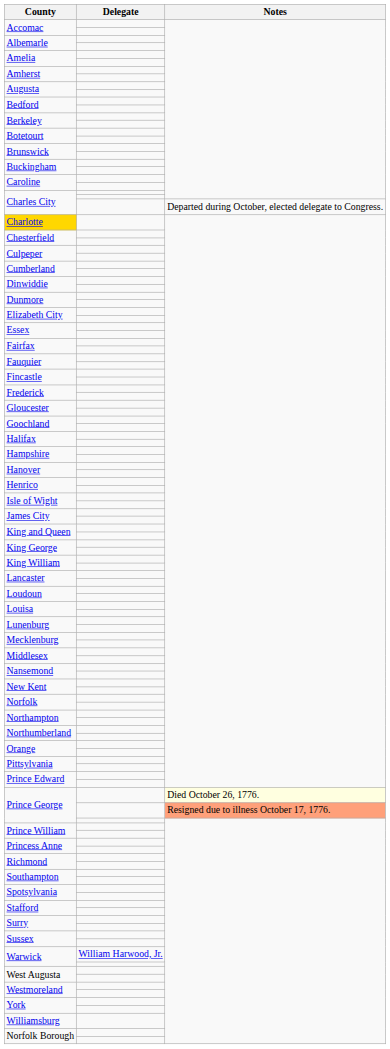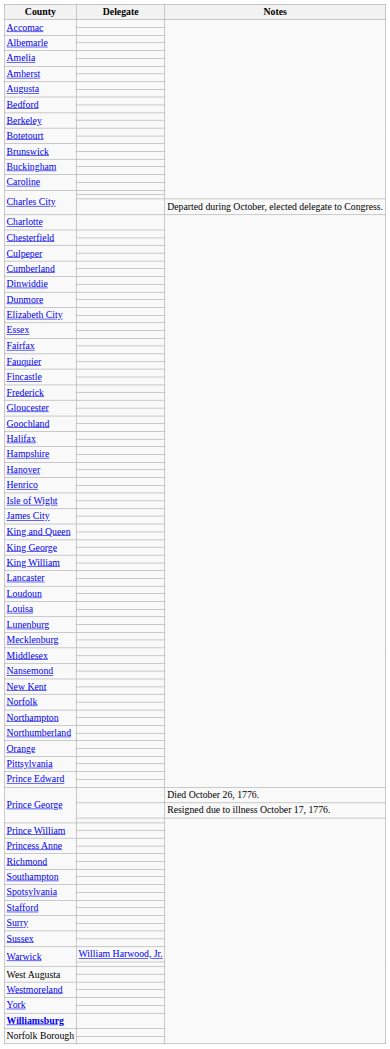(25, 222) gold background -> (25, 222) no background
(213, 795) lightyellow background -> (213, 795) no background
(249, 810) lightsalmon background -> (249, 810) no background
(33, 1020) normal -> (35, 1020) bold
